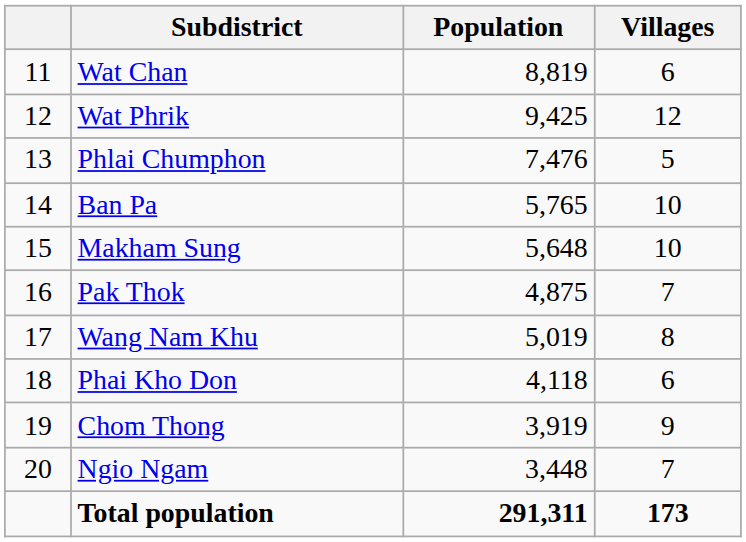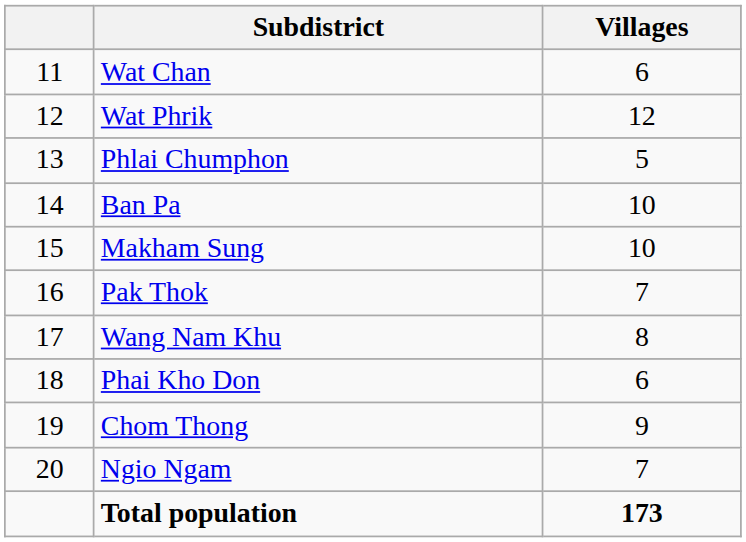- column: (498, 27)
